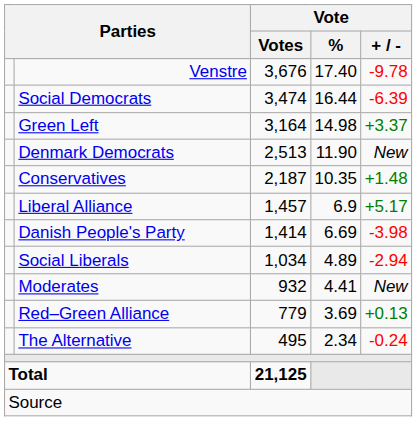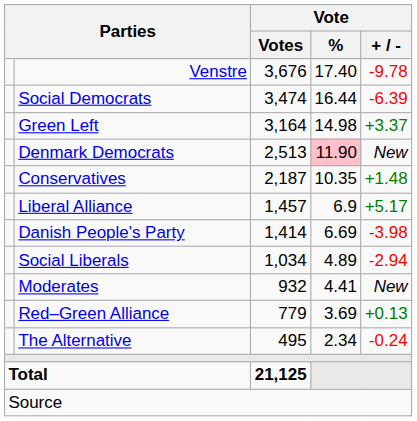(336, 152) no background -> (336, 152) pink background
